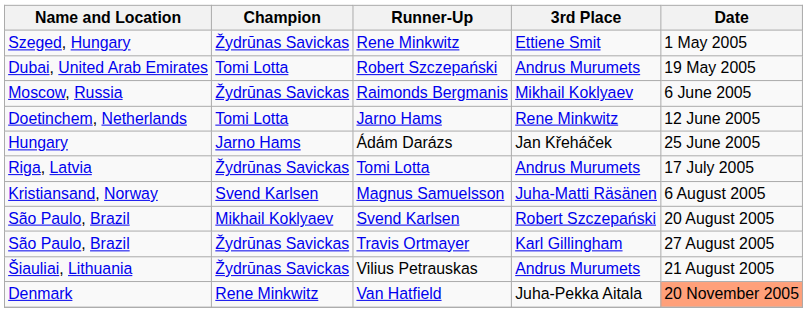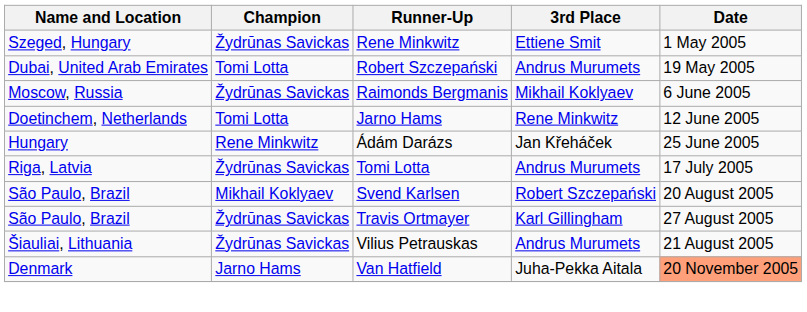(258, 143) Jarno Hams -> (267, 143) Rene Minkwitz
- row: (430, 193)
(267, 294) Rene Minkwitz -> (258, 269) Jarno Hams
